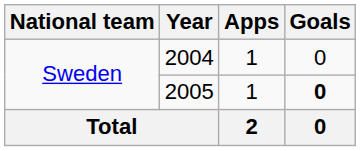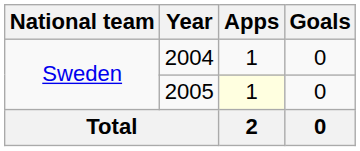(252, 92) no background -> (252, 92) lightyellow background
(320, 92) bold -> (320, 92) normal
